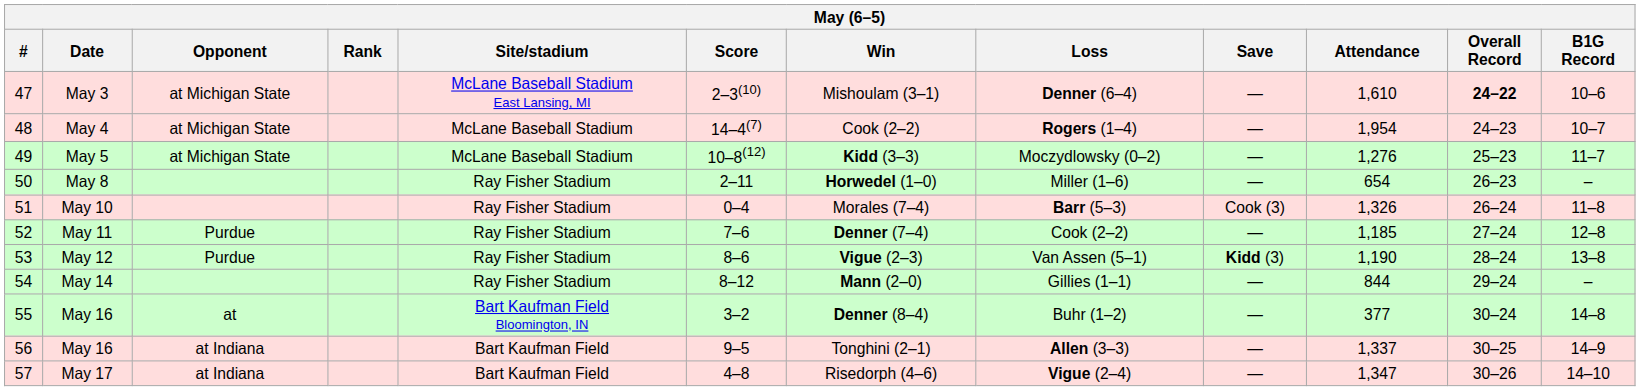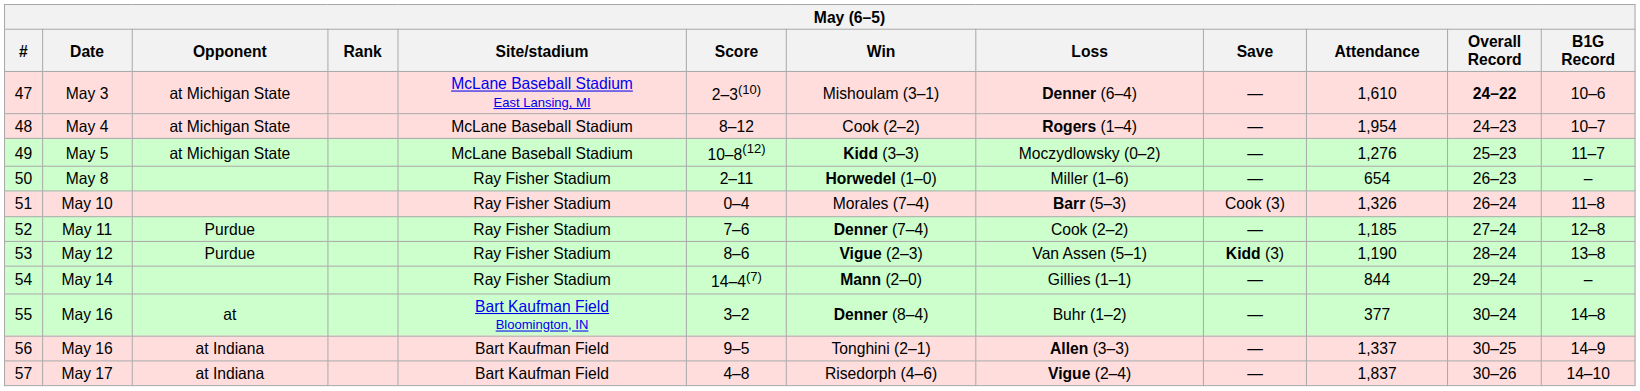(736, 128) 14–4(7) -> (736, 126) 8–12
(736, 281) 8–12 -> (736, 280) 14–4(7)
(1377, 373) 1,347 -> (1377, 373) 1,837
